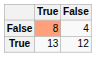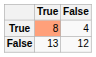(20, 28) False -> (20, 28) True
(20, 44) True -> (20, 44) False
